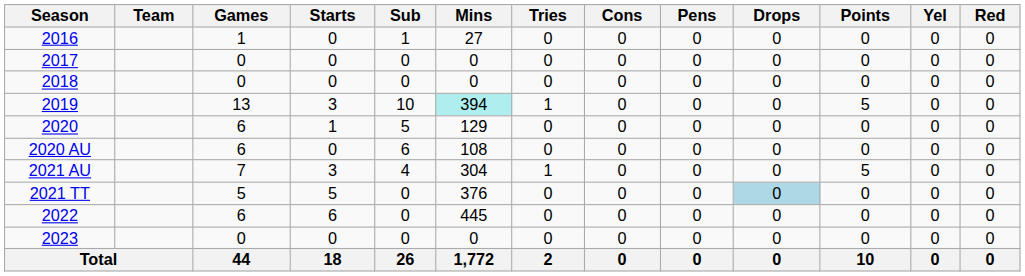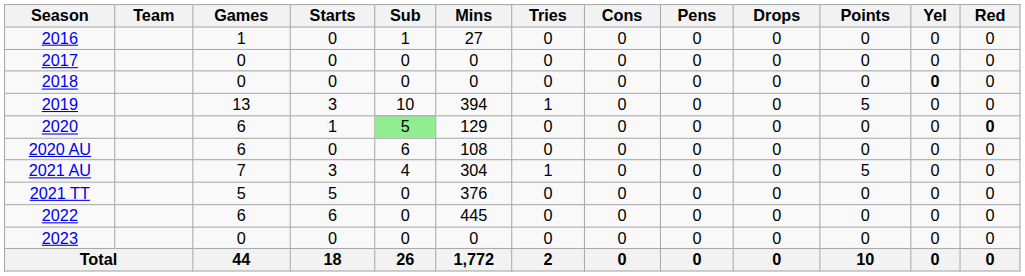(935, 82) normal -> (935, 82) bold
(474, 104) paleturquoise background -> (474, 104) no background
(405, 126) no background -> (405, 126) lightgreen background
(990, 126) normal -> (990, 126) bold
(777, 193) lightblue background -> (777, 193) no background
